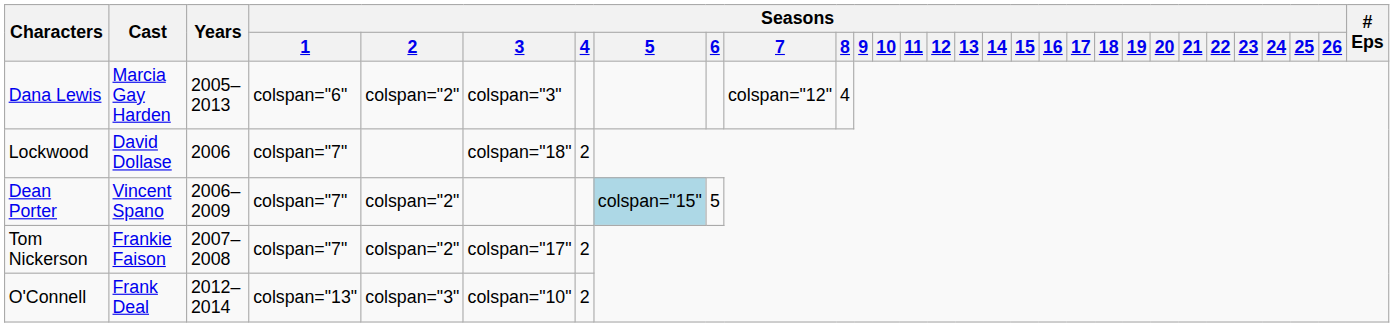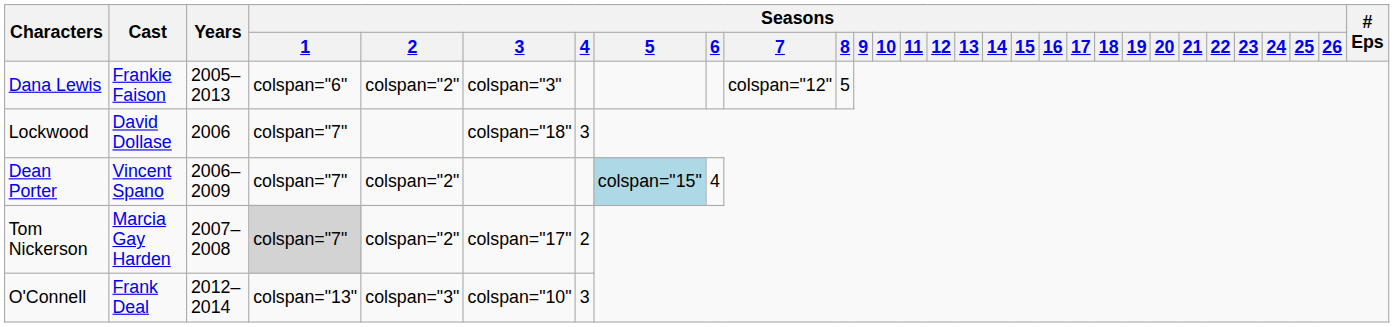(142, 94) Marcia Gay Harden -> (142, 84) Frankie Faison
(845, 94) 4 -> (845, 84) 5
(585, 153) 2 -> (585, 133) 3
(715, 201) 5 -> (715, 181) 4
(142, 249) Frankie Faison -> (142, 239) Marcia Gay Harden
(300, 249) no background -> (300, 239) lightgrey background
(585, 297) 2 -> (585, 297) 3
